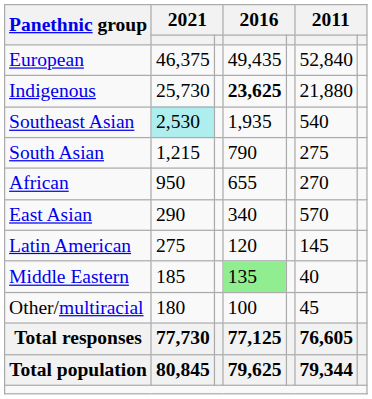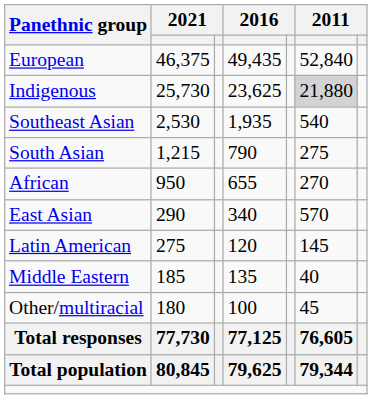(255, 90) bold -> (255, 90) normal
(326, 90) no background -> (326, 90) lightgrey background
(178, 121) paleturquoise background -> (178, 121) no background
(242, 276) lightgreen background -> (242, 276) no background
